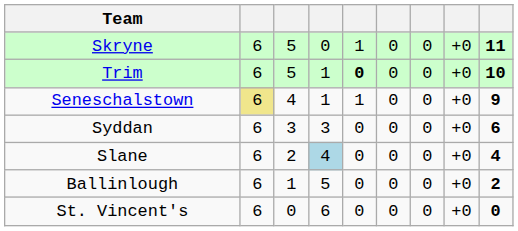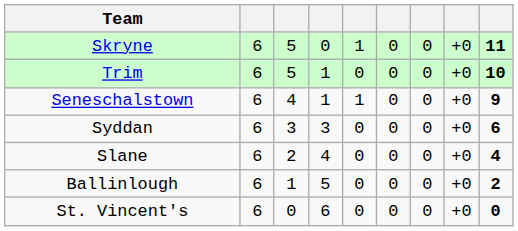(359, 74) bold -> (359, 74) normal
(257, 101) khaki background -> (257, 101) no background
(325, 156) lightblue background -> (325, 156) no background
